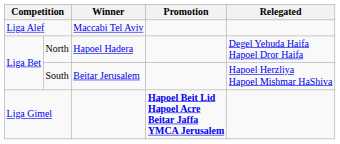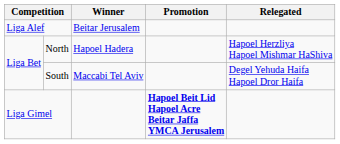(108, 28) Maccabi Tel Aviv -> (107, 28) Beitar Jerusalem
(269, 49) Degel Yehuda Haifa Hapoel Dror Haifa -> (281, 49) Hapoel Herzliya Hapoel Mishmar HaShiva
(107, 76) Beitar Jerusalem -> (108, 76) Maccabi Tel Aviv
(281, 76) Hapoel Herzliya Hapoel Mishmar HaShiva -> (269, 76) Degel Yehuda Haifa Hapoel Dror Haifa
